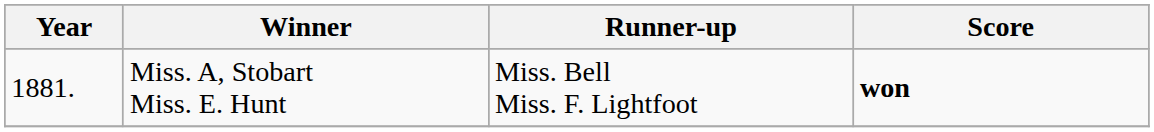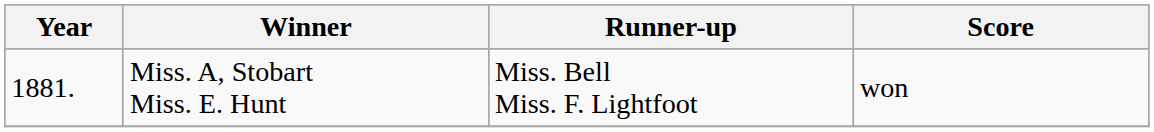(885, 87) bold -> (884, 87) normal
